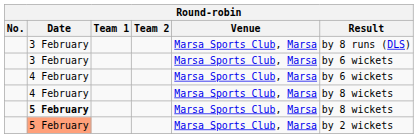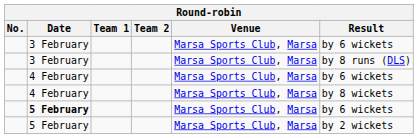(366, 45) by 8 runs (DLS) -> (357, 45) by 6 wickets
(357, 61) by 6 wickets -> (366, 61) by 8 runs (DLS)
(357, 109) by 8 wickets -> (357, 109) by 6 wickets
(59, 125) lightsalmon background -> (59, 125) no background
